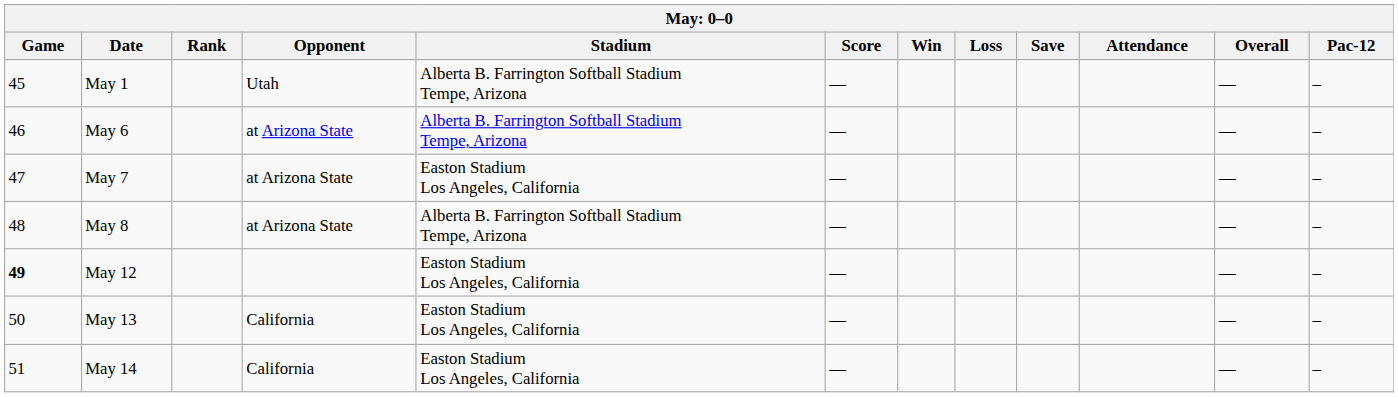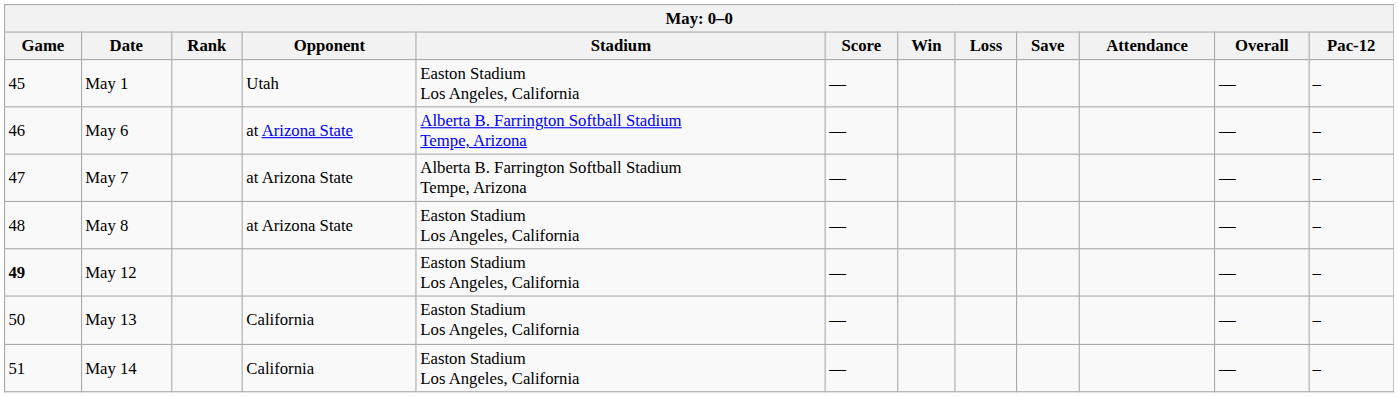(551, 83) Alberta B. Farrington Softball Stadium Tempe, Arizona -> (500, 83) Easton Stadium Los Angeles, California
(500, 178) Easton Stadium Los Angeles, California -> (551, 178) Alberta B. Farrington Softball Stadium Tempe, Arizona
(551, 225) Alberta B. Farrington Softball Stadium Tempe, Arizona -> (500, 225) Easton Stadium Los Angeles, California
